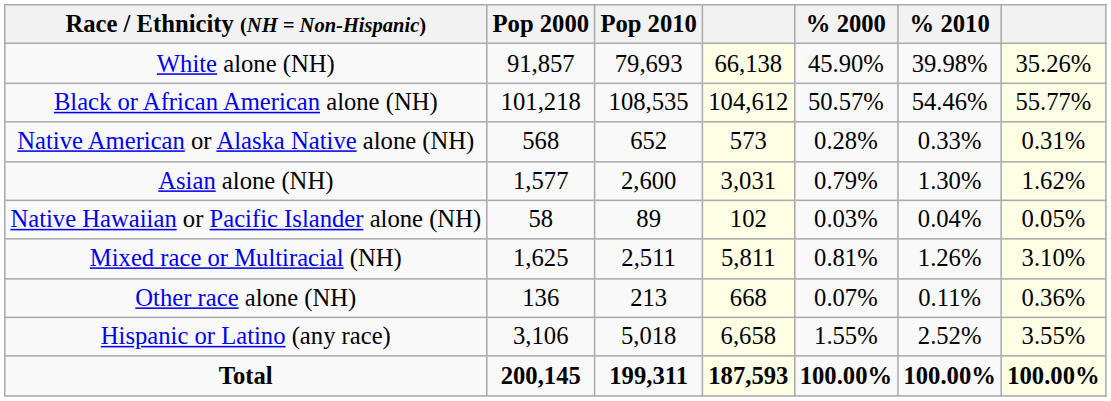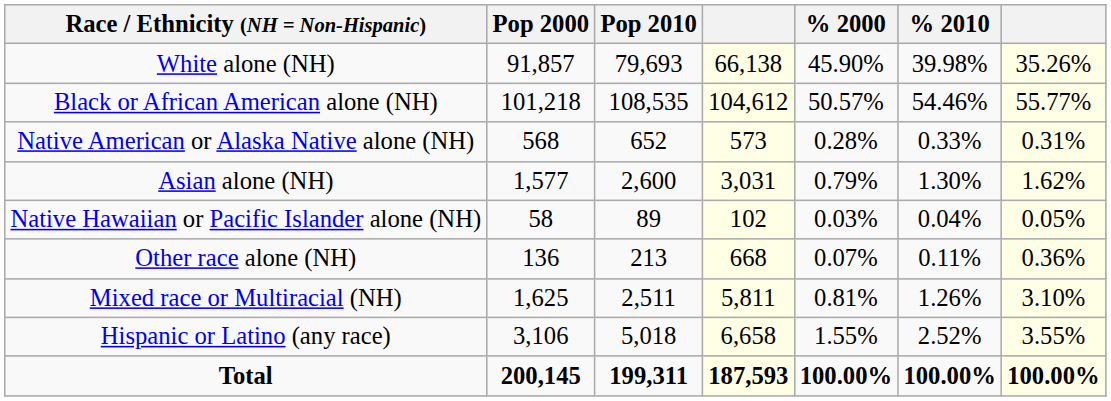rows swapped: (246, 297) <-> (246, 258)
